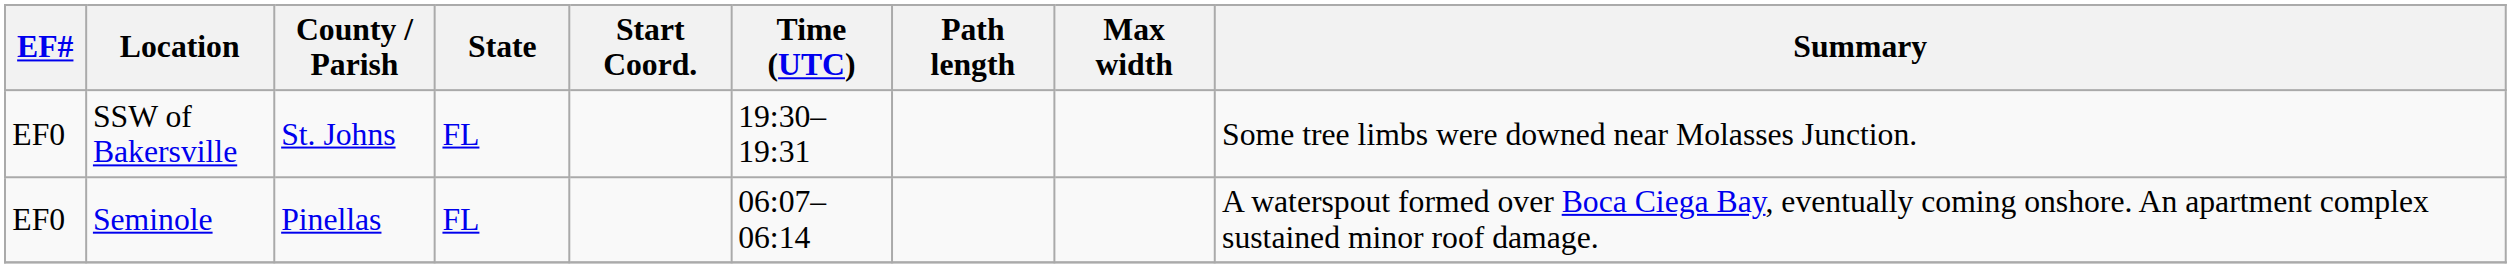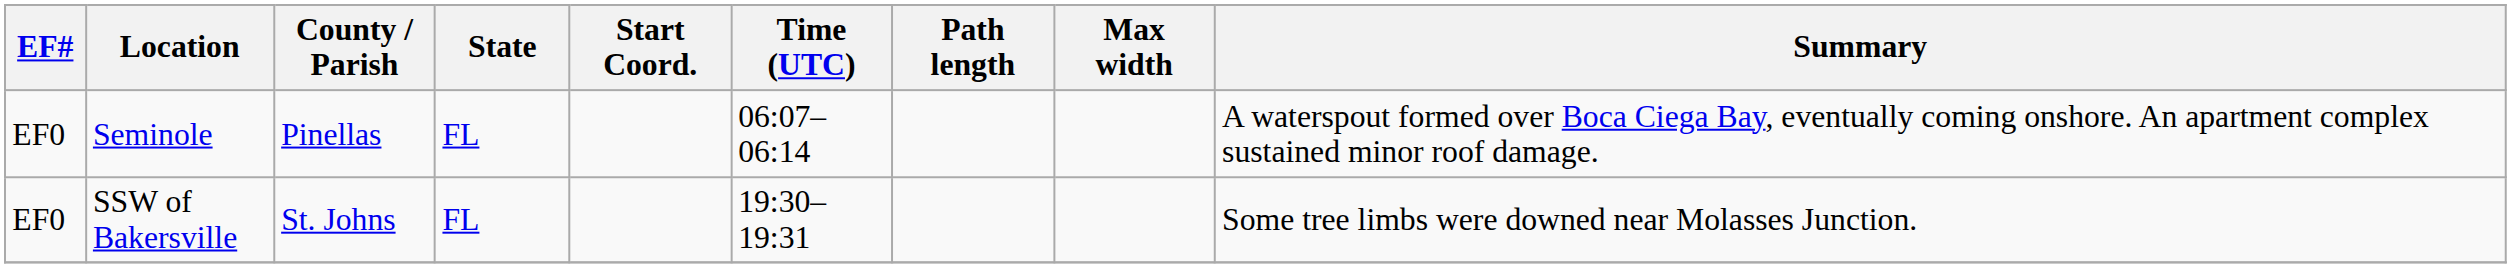rows swapped: (153, 219) <-> (165, 133)
